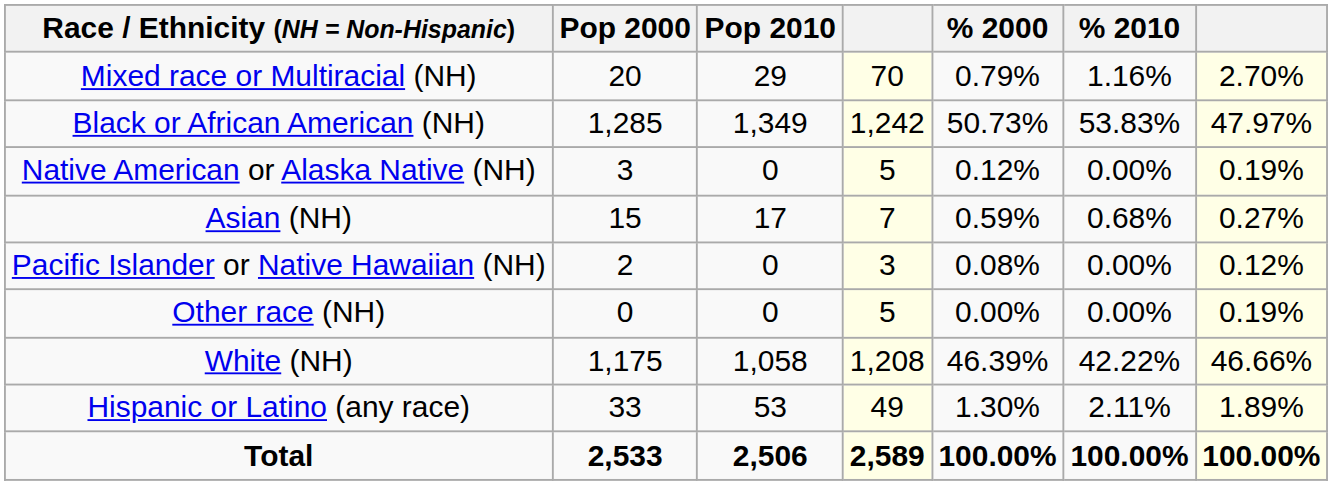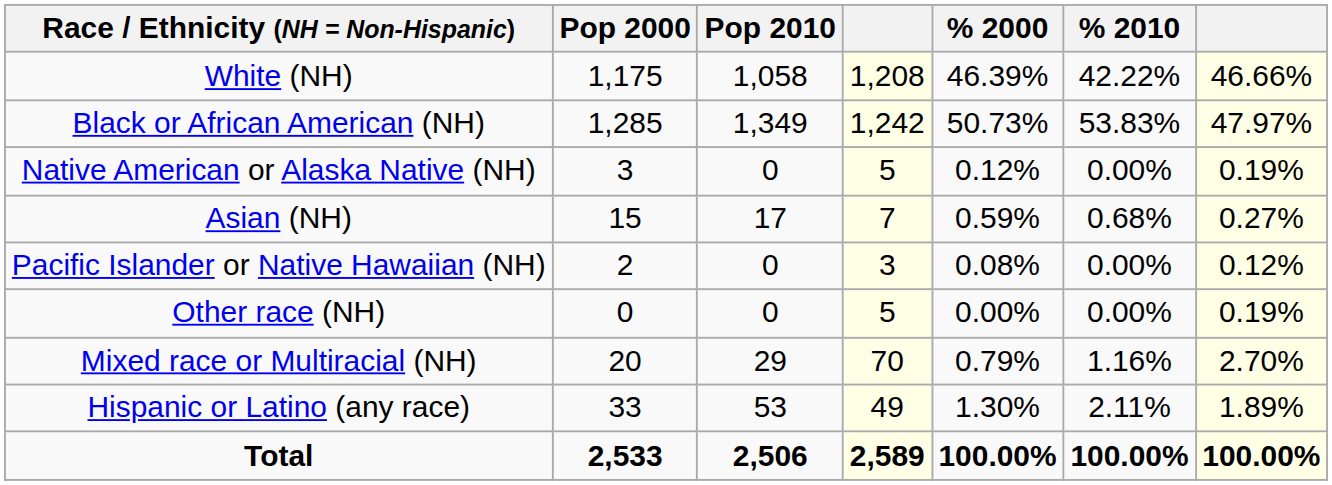rows swapped: (279, 360) <-> (279, 75)
